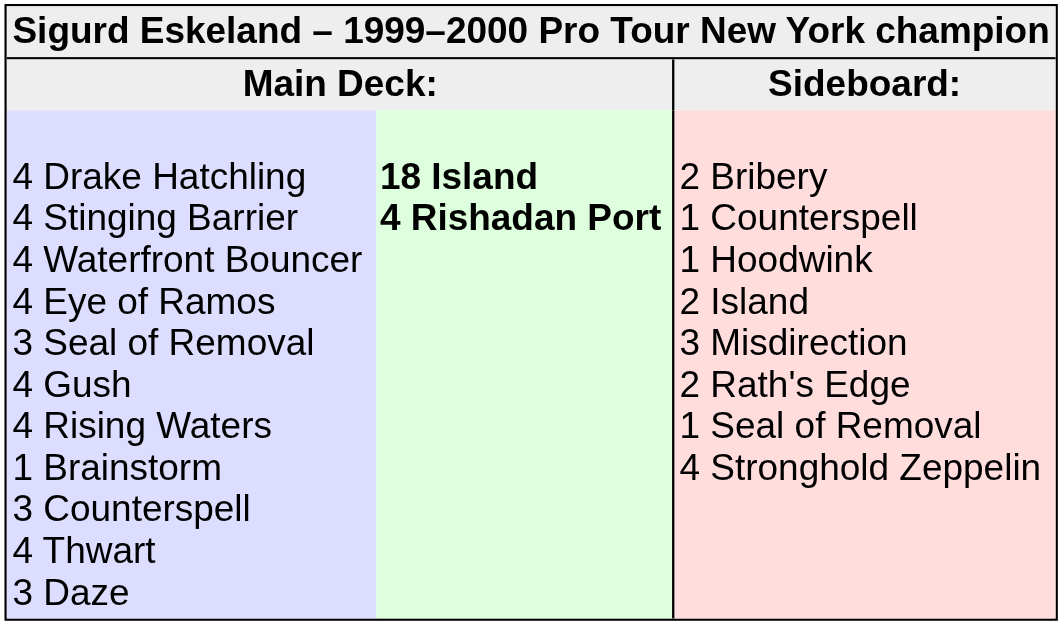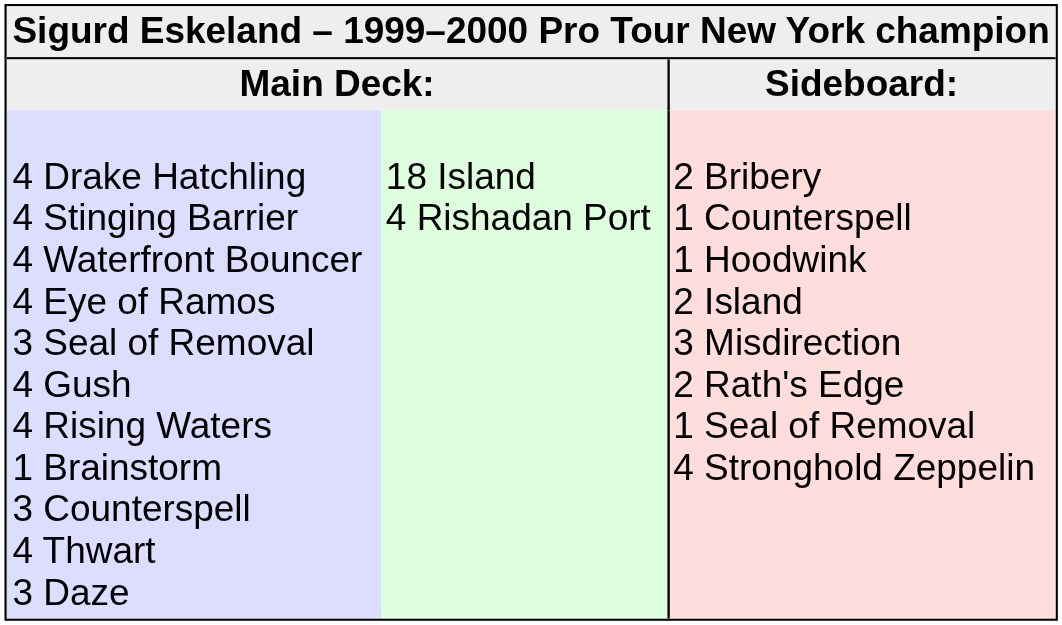(521, 197) bold -> (518, 197) normal
